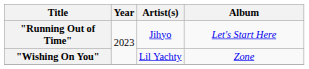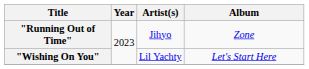(244, 34) Let's Start Here -> (244, 34) Zone
(244, 56) Zone -> (244, 56) Let's Start Here
